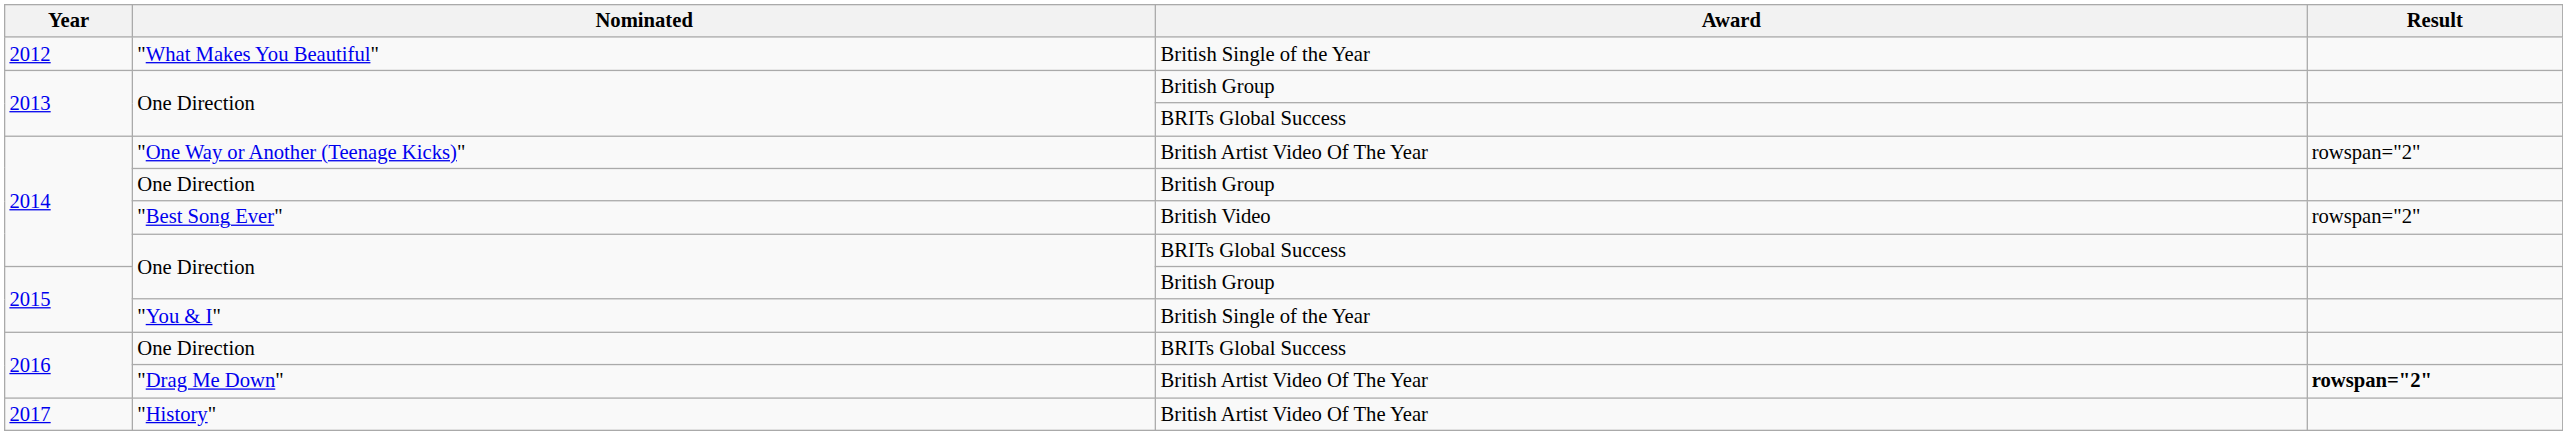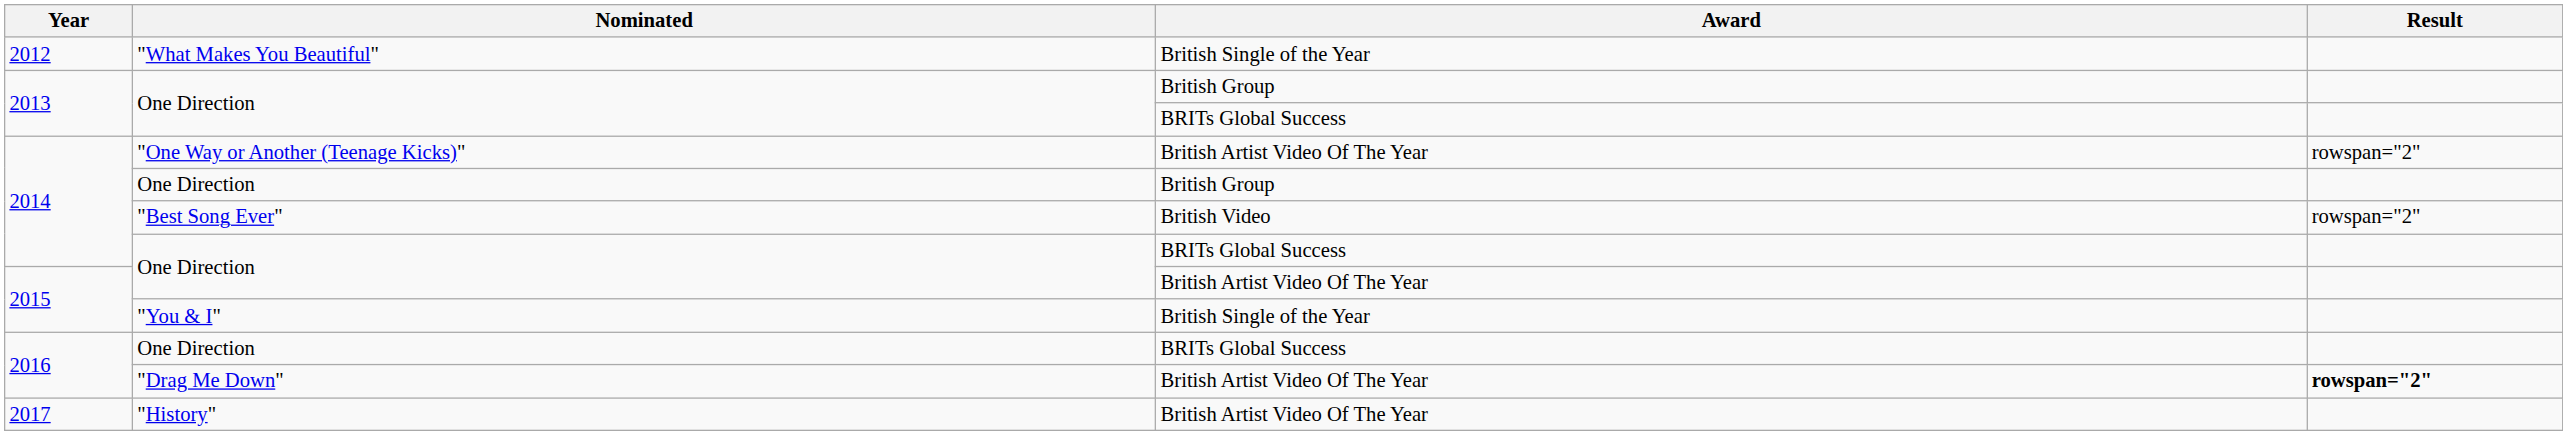(1218, 282) British Group -> (1294, 282) British Artist Video Of The Year
